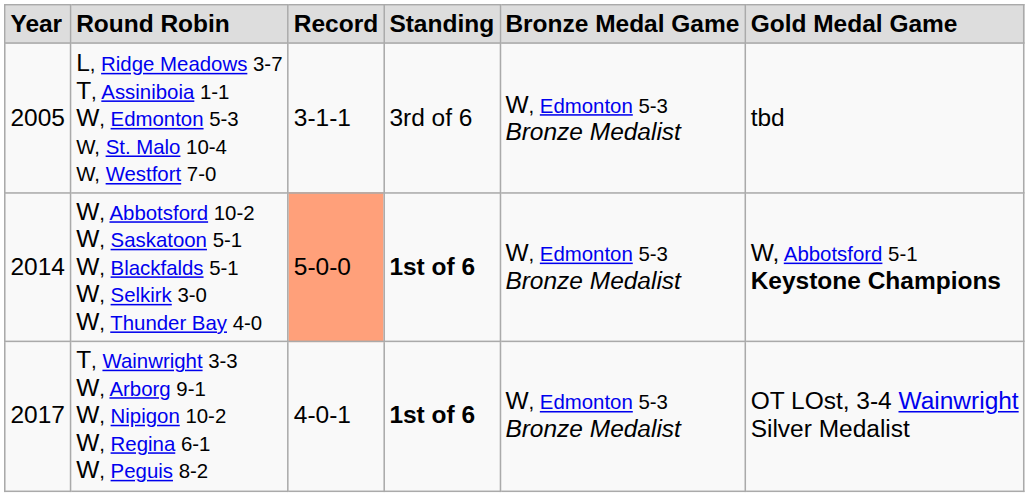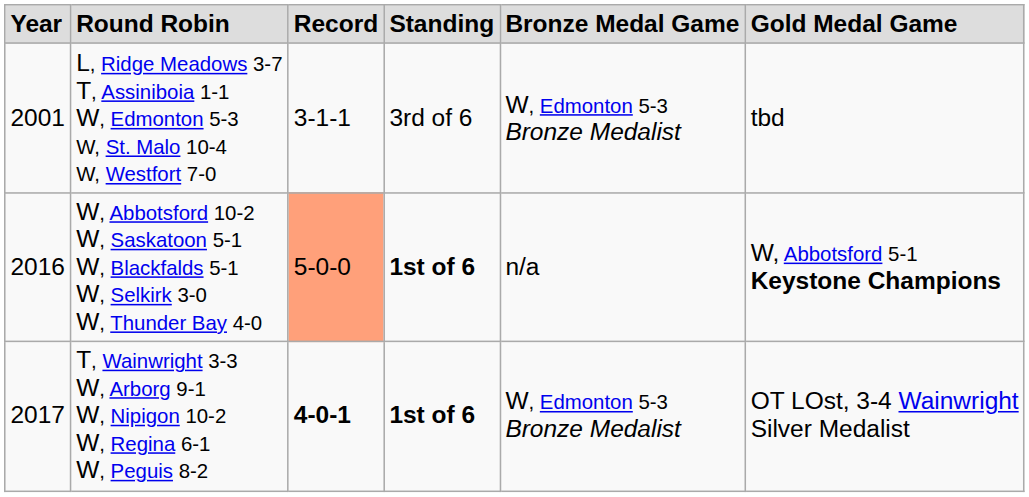(38, 117) 2005 -> (38, 117) 2001
(38, 266) 2014 -> (38, 266) 2016
(593, 266) W, Edmonton 5-3 Bronze Medalist -> (522, 266) n/a
(322, 415) normal -> (322, 415) bold
